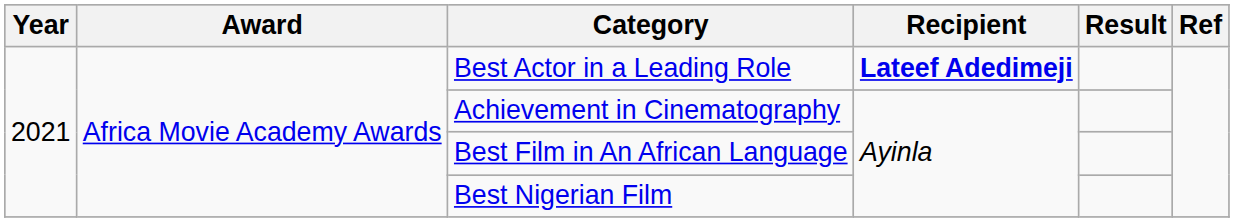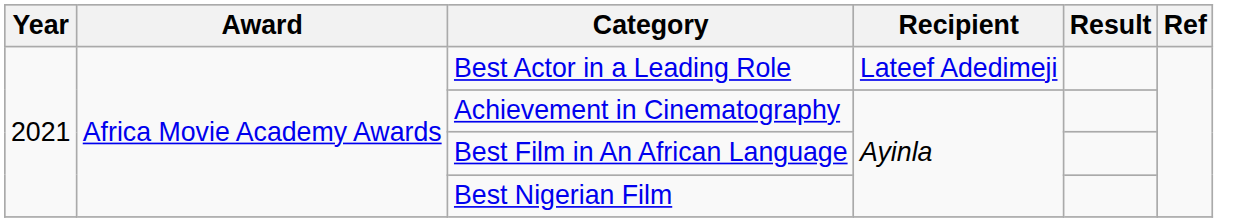(966, 68) bold -> (959, 68) normal
